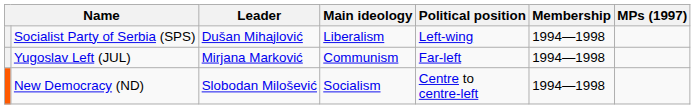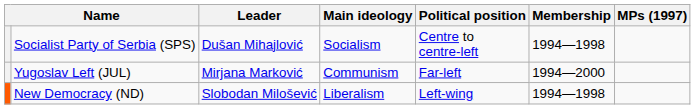(354, 37) Liberalism -> (352, 44) Socialism
(446, 37) Left-wing -> (449, 44) Centre to centre-left
(569, 58) 1994—1998 -> (569, 73) 1994—2000
(352, 86) Socialism -> (354, 94) Liberalism
(449, 86) Centre to centre-left -> (446, 94) Left-wing
